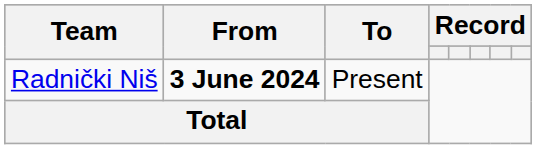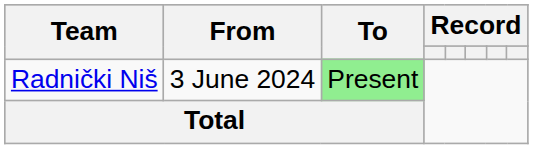(245, 79) bold -> (242, 79) normal
(377, 79) no background -> (373, 79) lightgreen background
